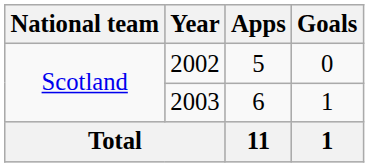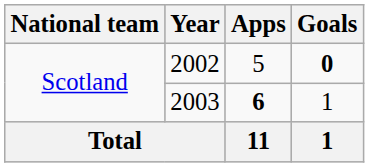(327, 63) normal -> (327, 63) bold
(258, 102) normal -> (258, 102) bold
